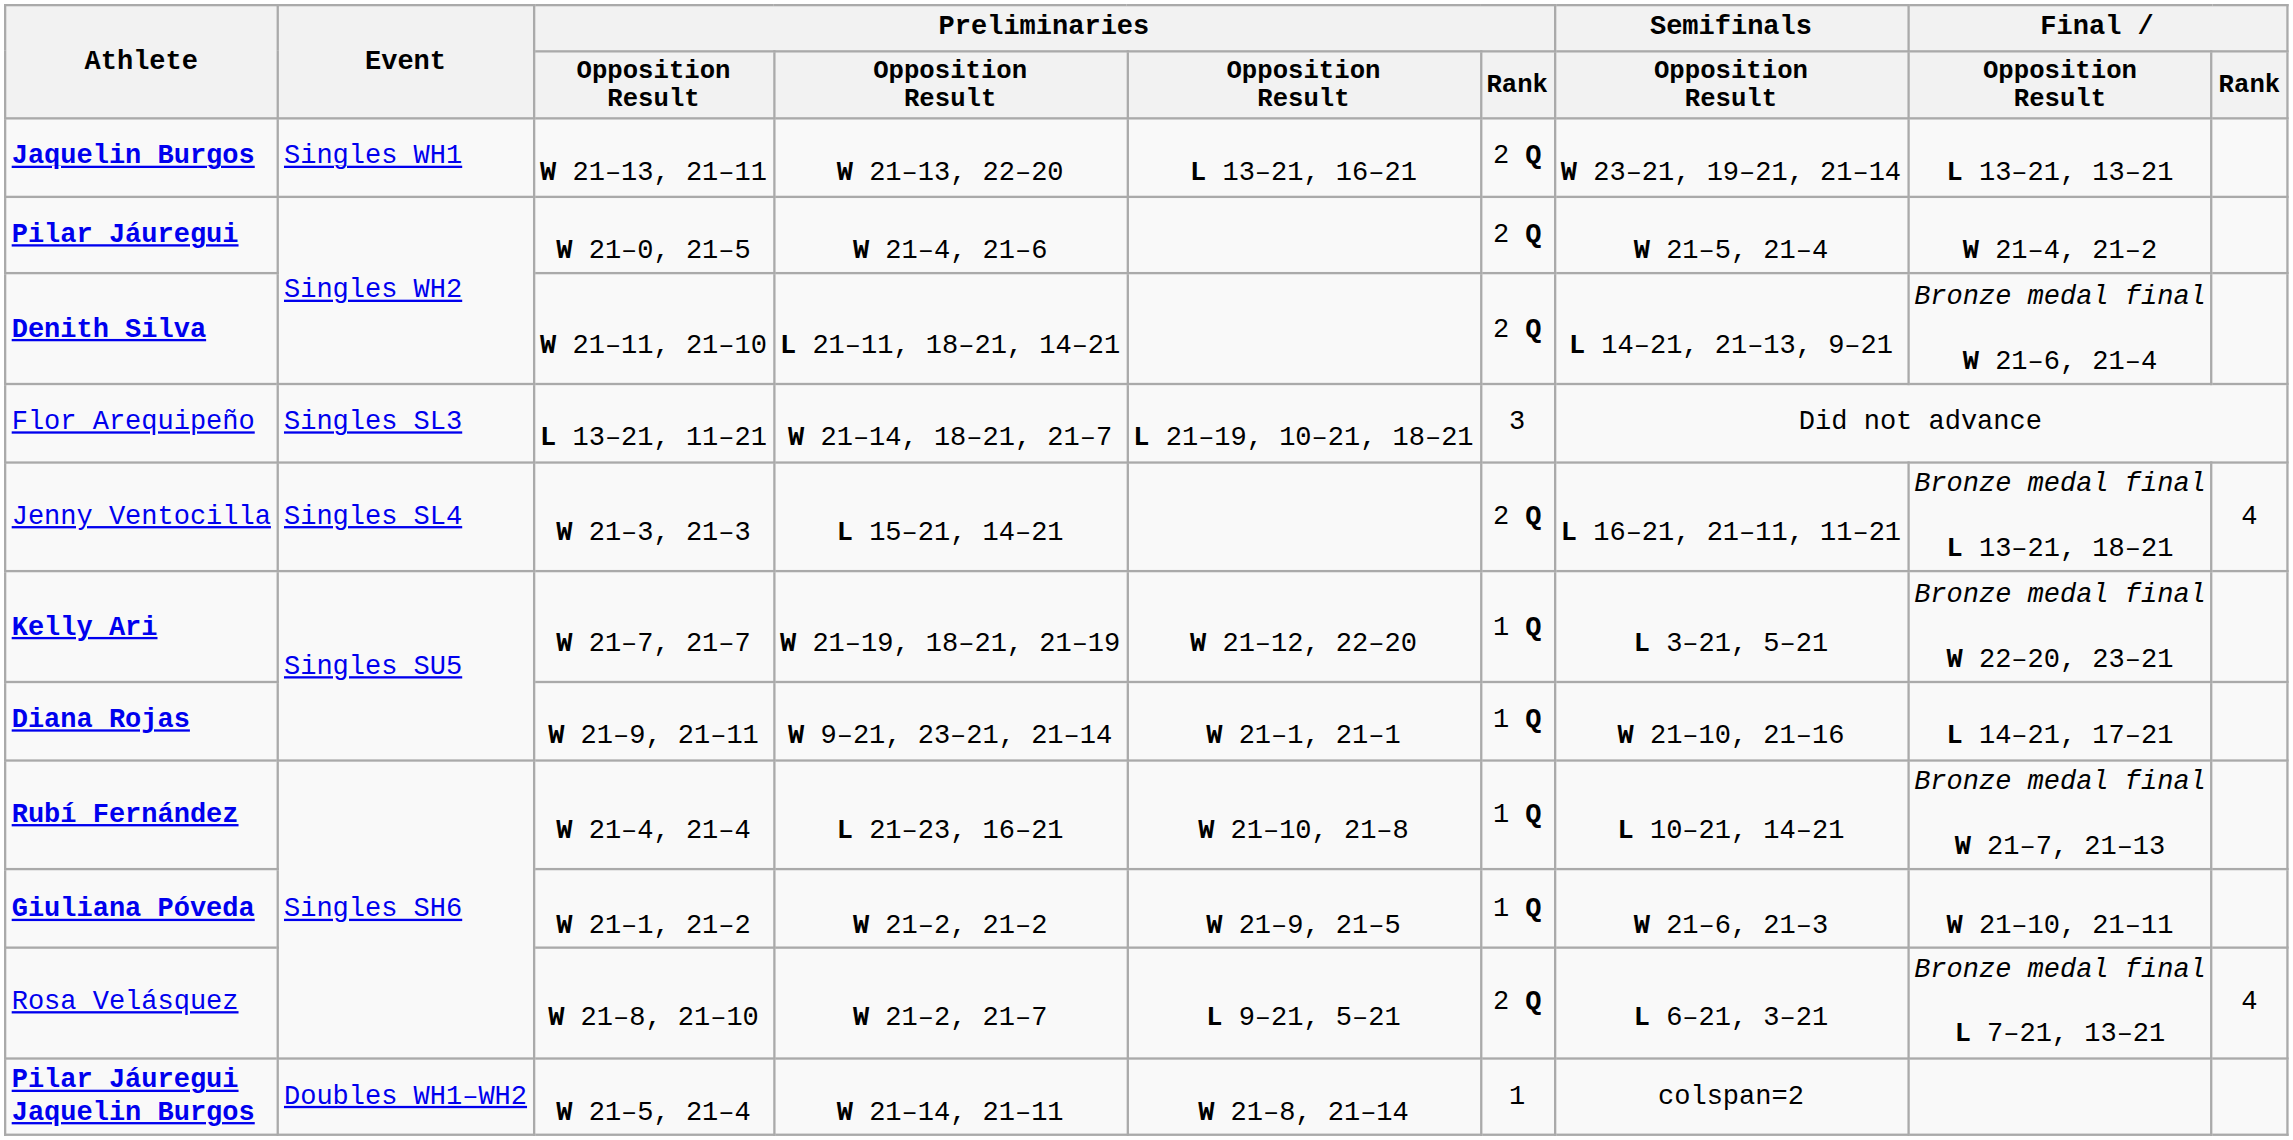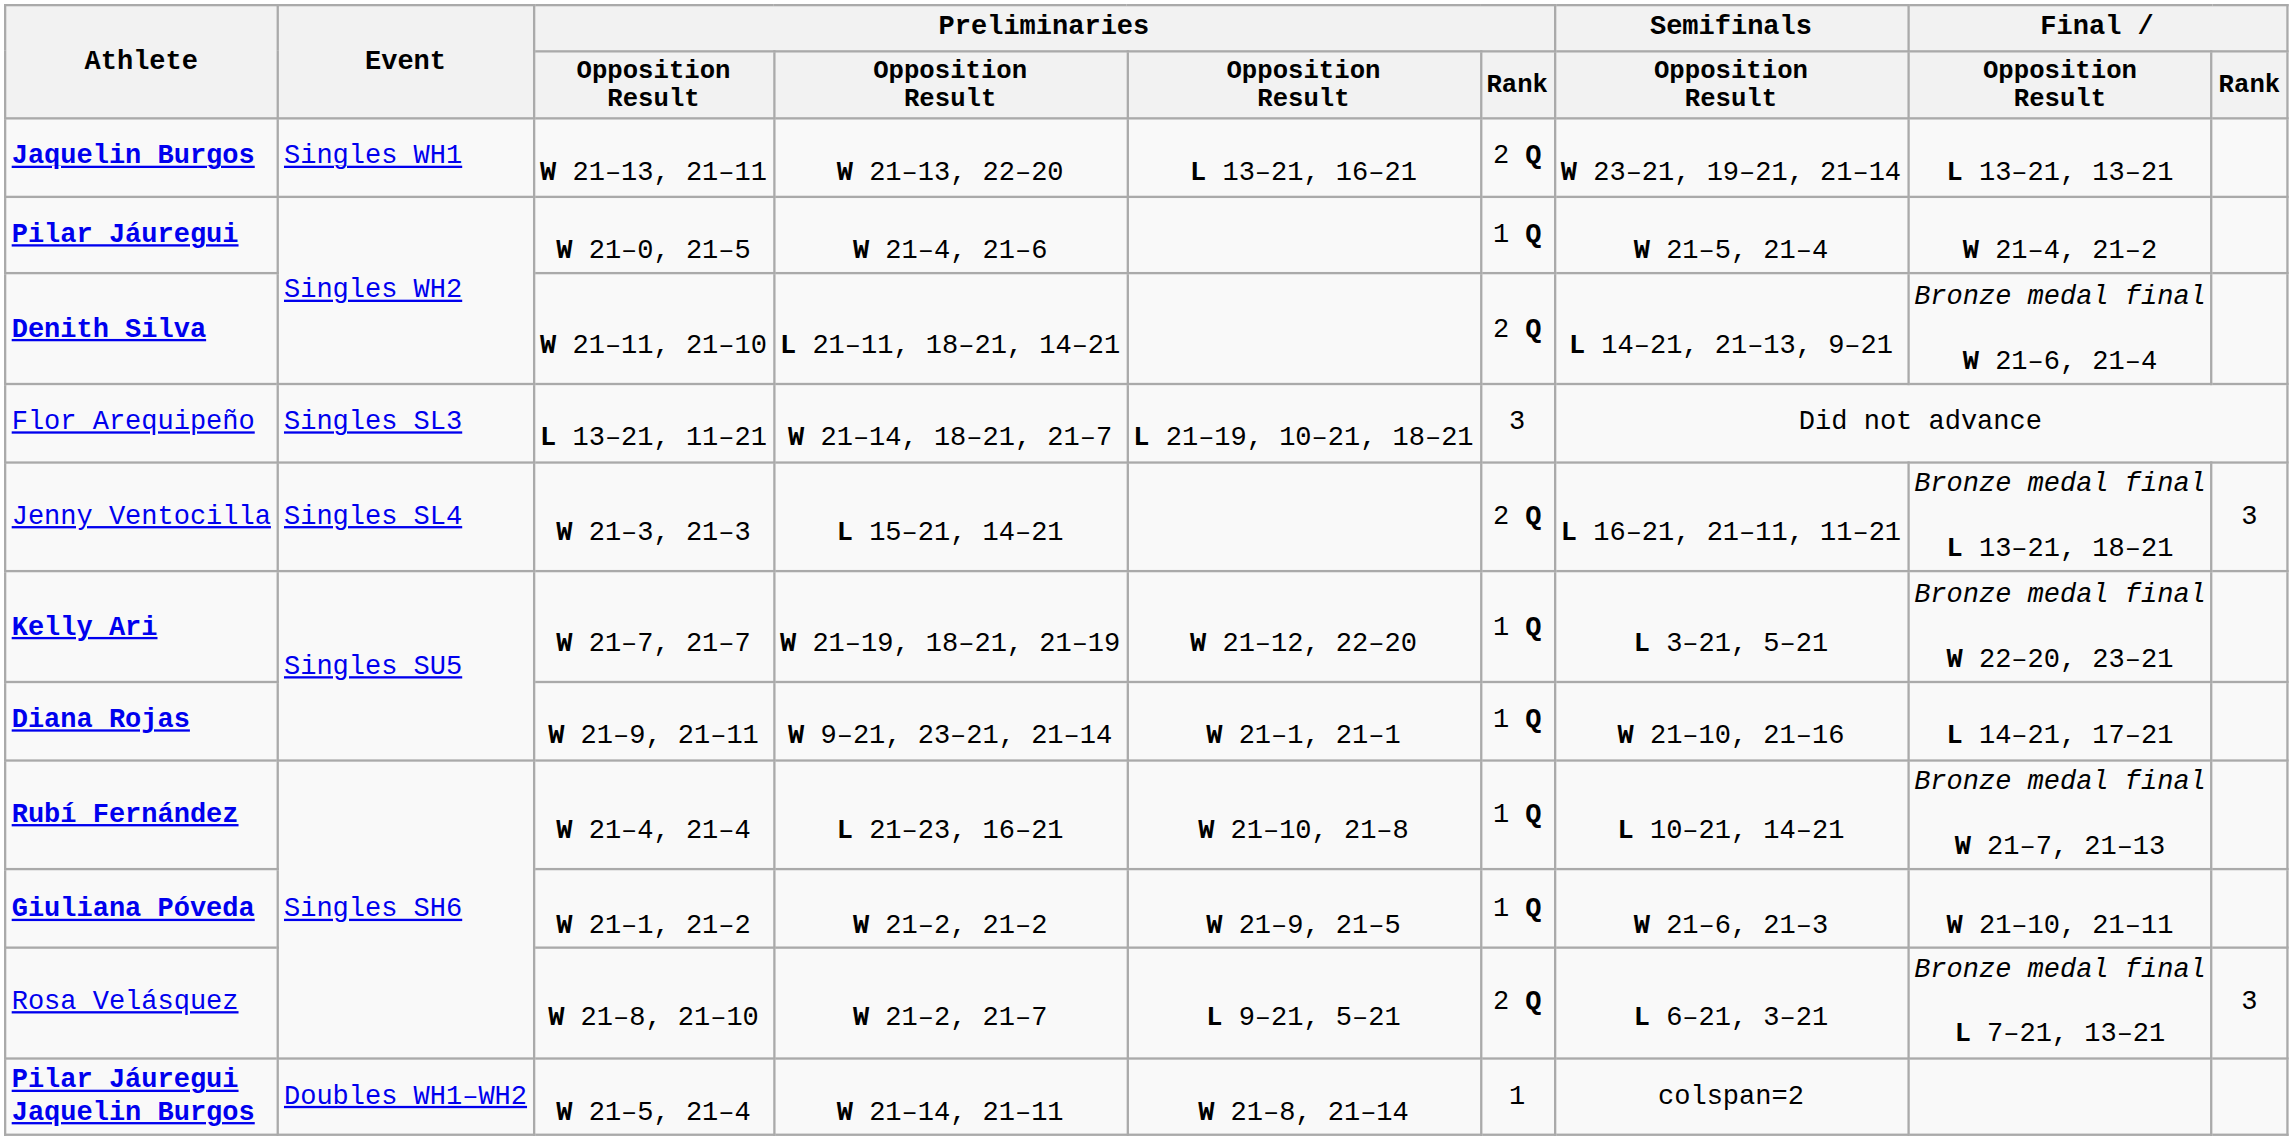(1517, 235) 2 Q -> (1517, 235) 1 Q
(2249, 517) 4 -> (2249, 517) 3
(2249, 1002) 4 -> (2249, 1002) 3
